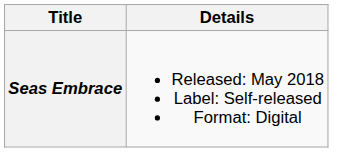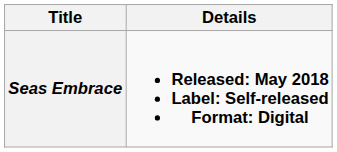(227, 98) normal -> (229, 98) bold
